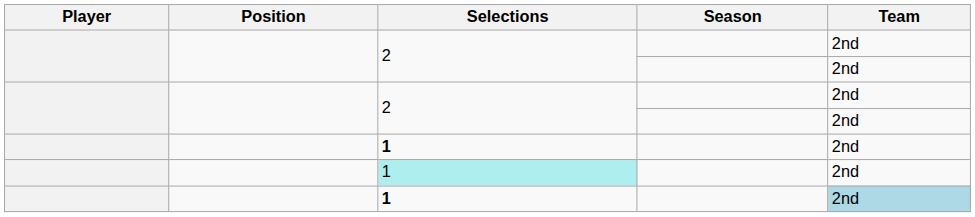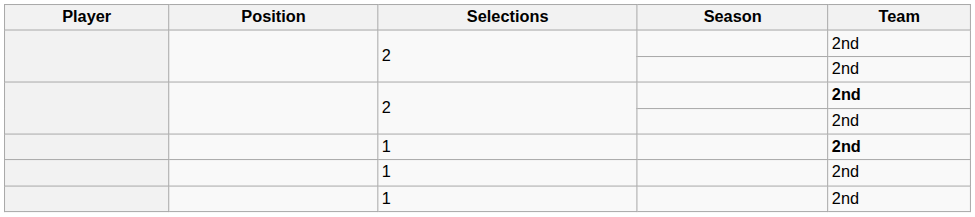(845, 95) normal -> (846, 95) bold
(386, 146) bold -> (386, 146) normal
(845, 146) normal -> (846, 146) bold
(386, 172) paleturquoise background -> (386, 172) no background
(386, 198) bold -> (386, 198) normal
(845, 198) lightblue background -> (845, 198) no background
